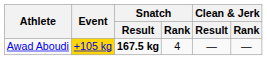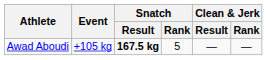(93, 47) gold background -> (93, 47) no background
(177, 47) 4 -> (177, 47) 5
